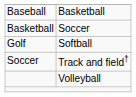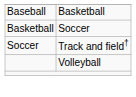- row: (75, 44)
